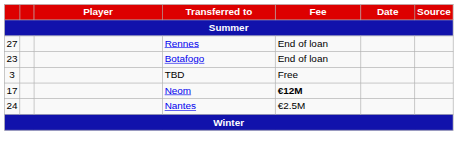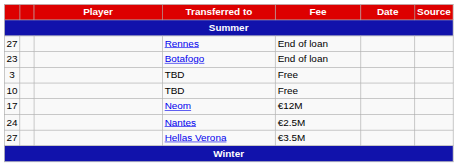+ row: (12, 91)
(290, 91) bold -> (290, 106) normal
+ row: (12, 138)
